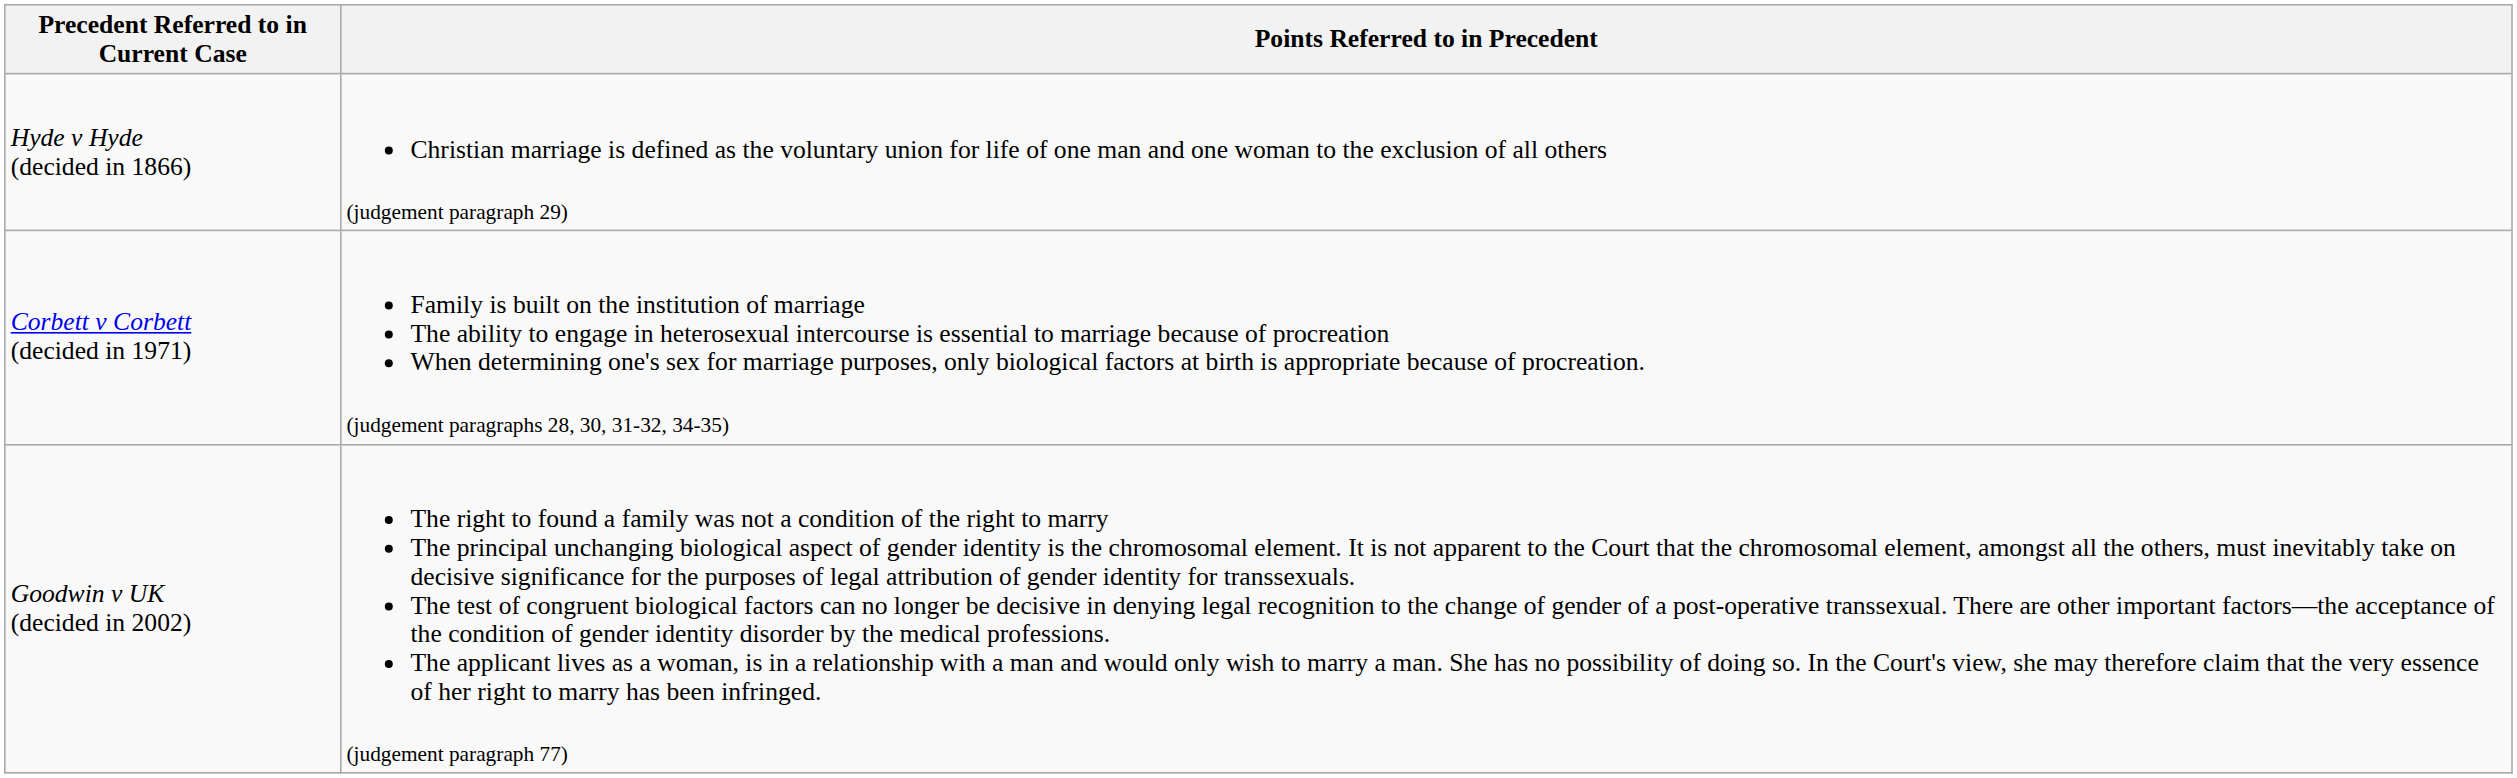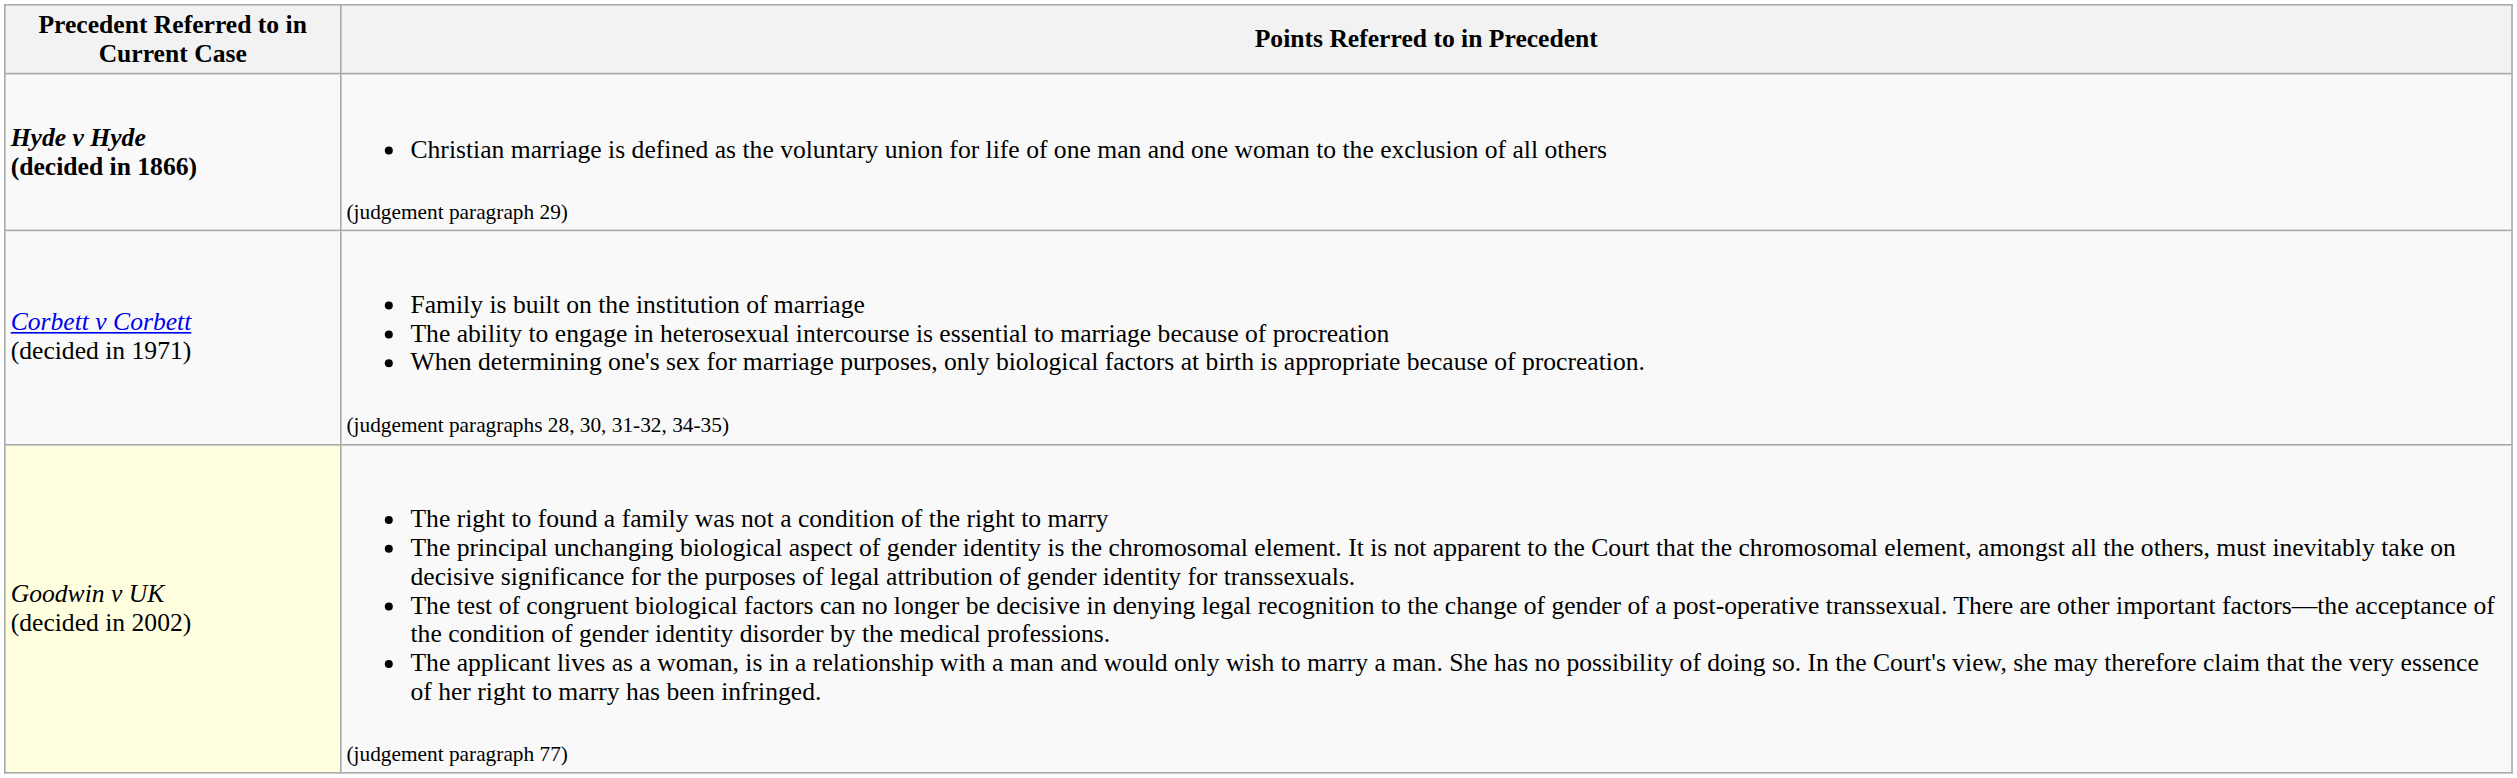(101, 151) normal -> (104, 151) bold
(101, 608) no background -> (101, 608) lightyellow background
